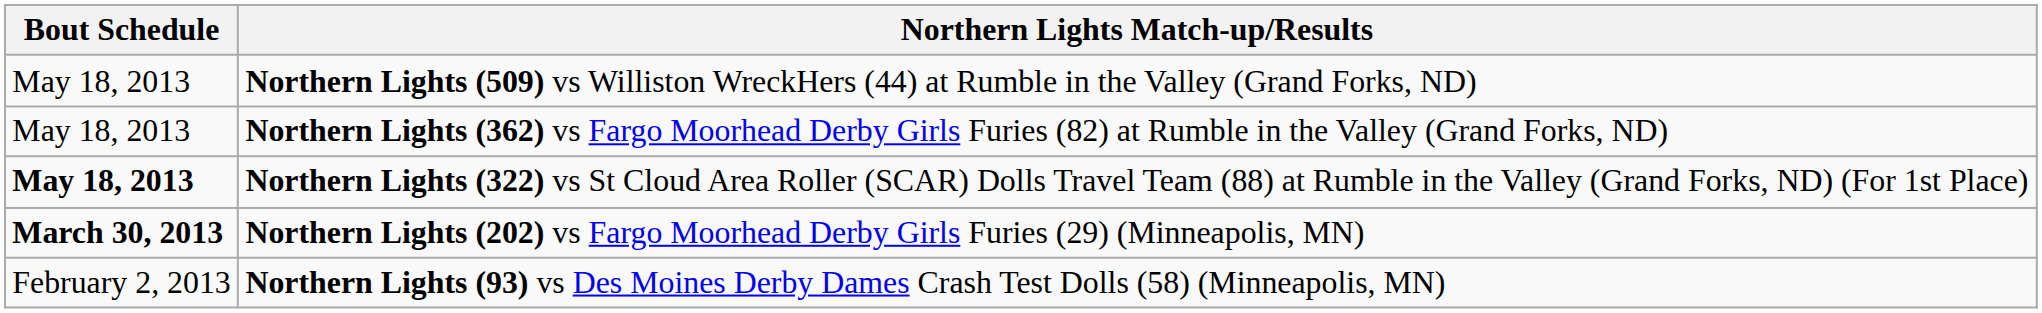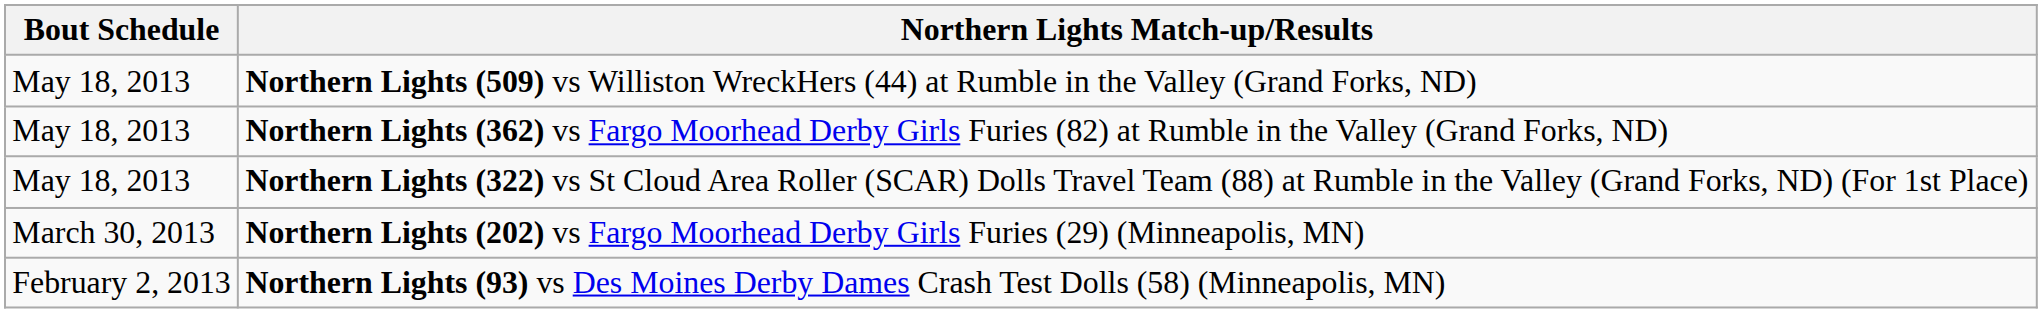(103, 181) bold -> (101, 181) normal
(118, 231) bold -> (114, 231) normal
